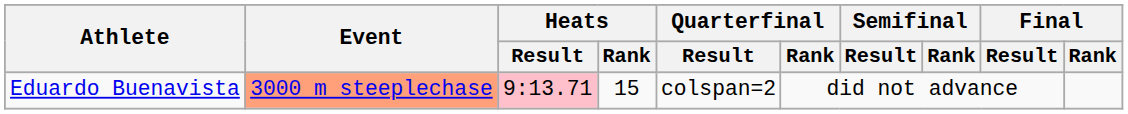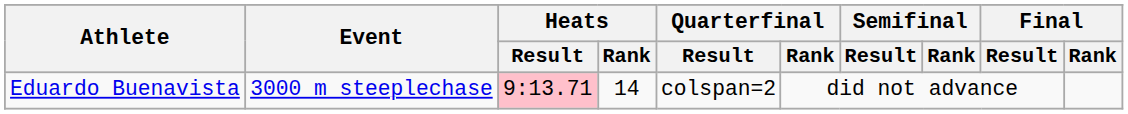(371, 90) lightsalmon background -> (371, 90) no background
(627, 90) 15 -> (627, 90) 14
